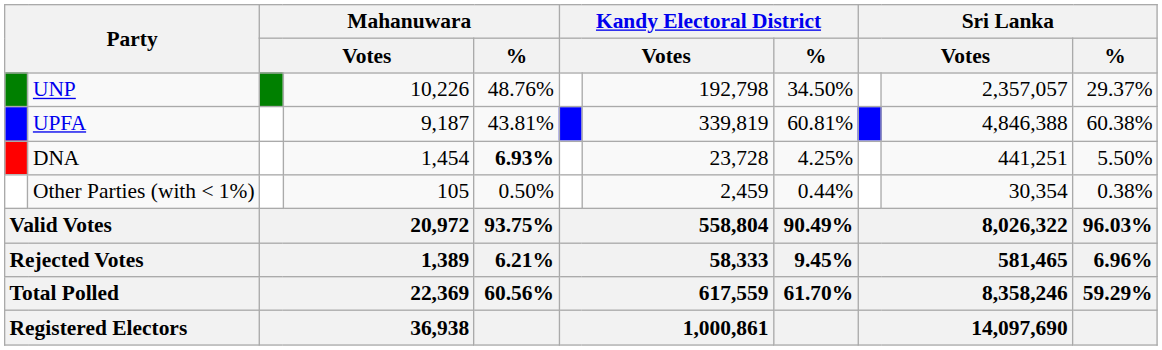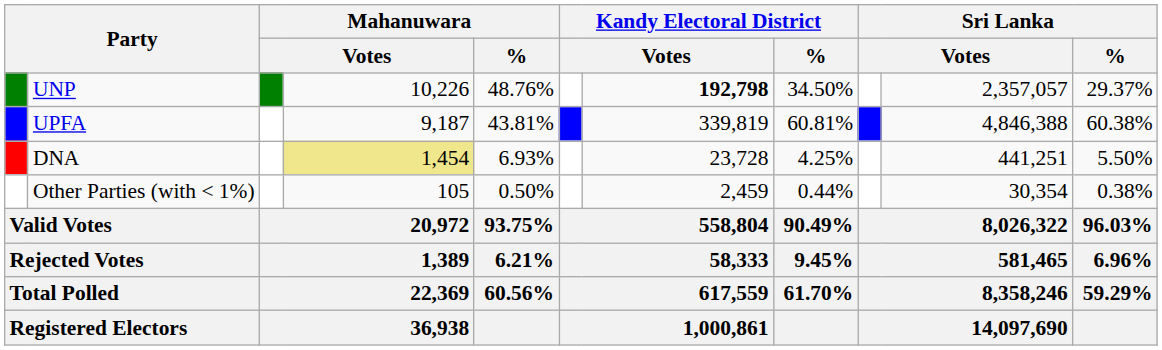(734, 89) normal -> (734, 89) bold
(445, 157) no background -> (445, 157) khaki background
(524, 157) bold -> (526, 157) normal
